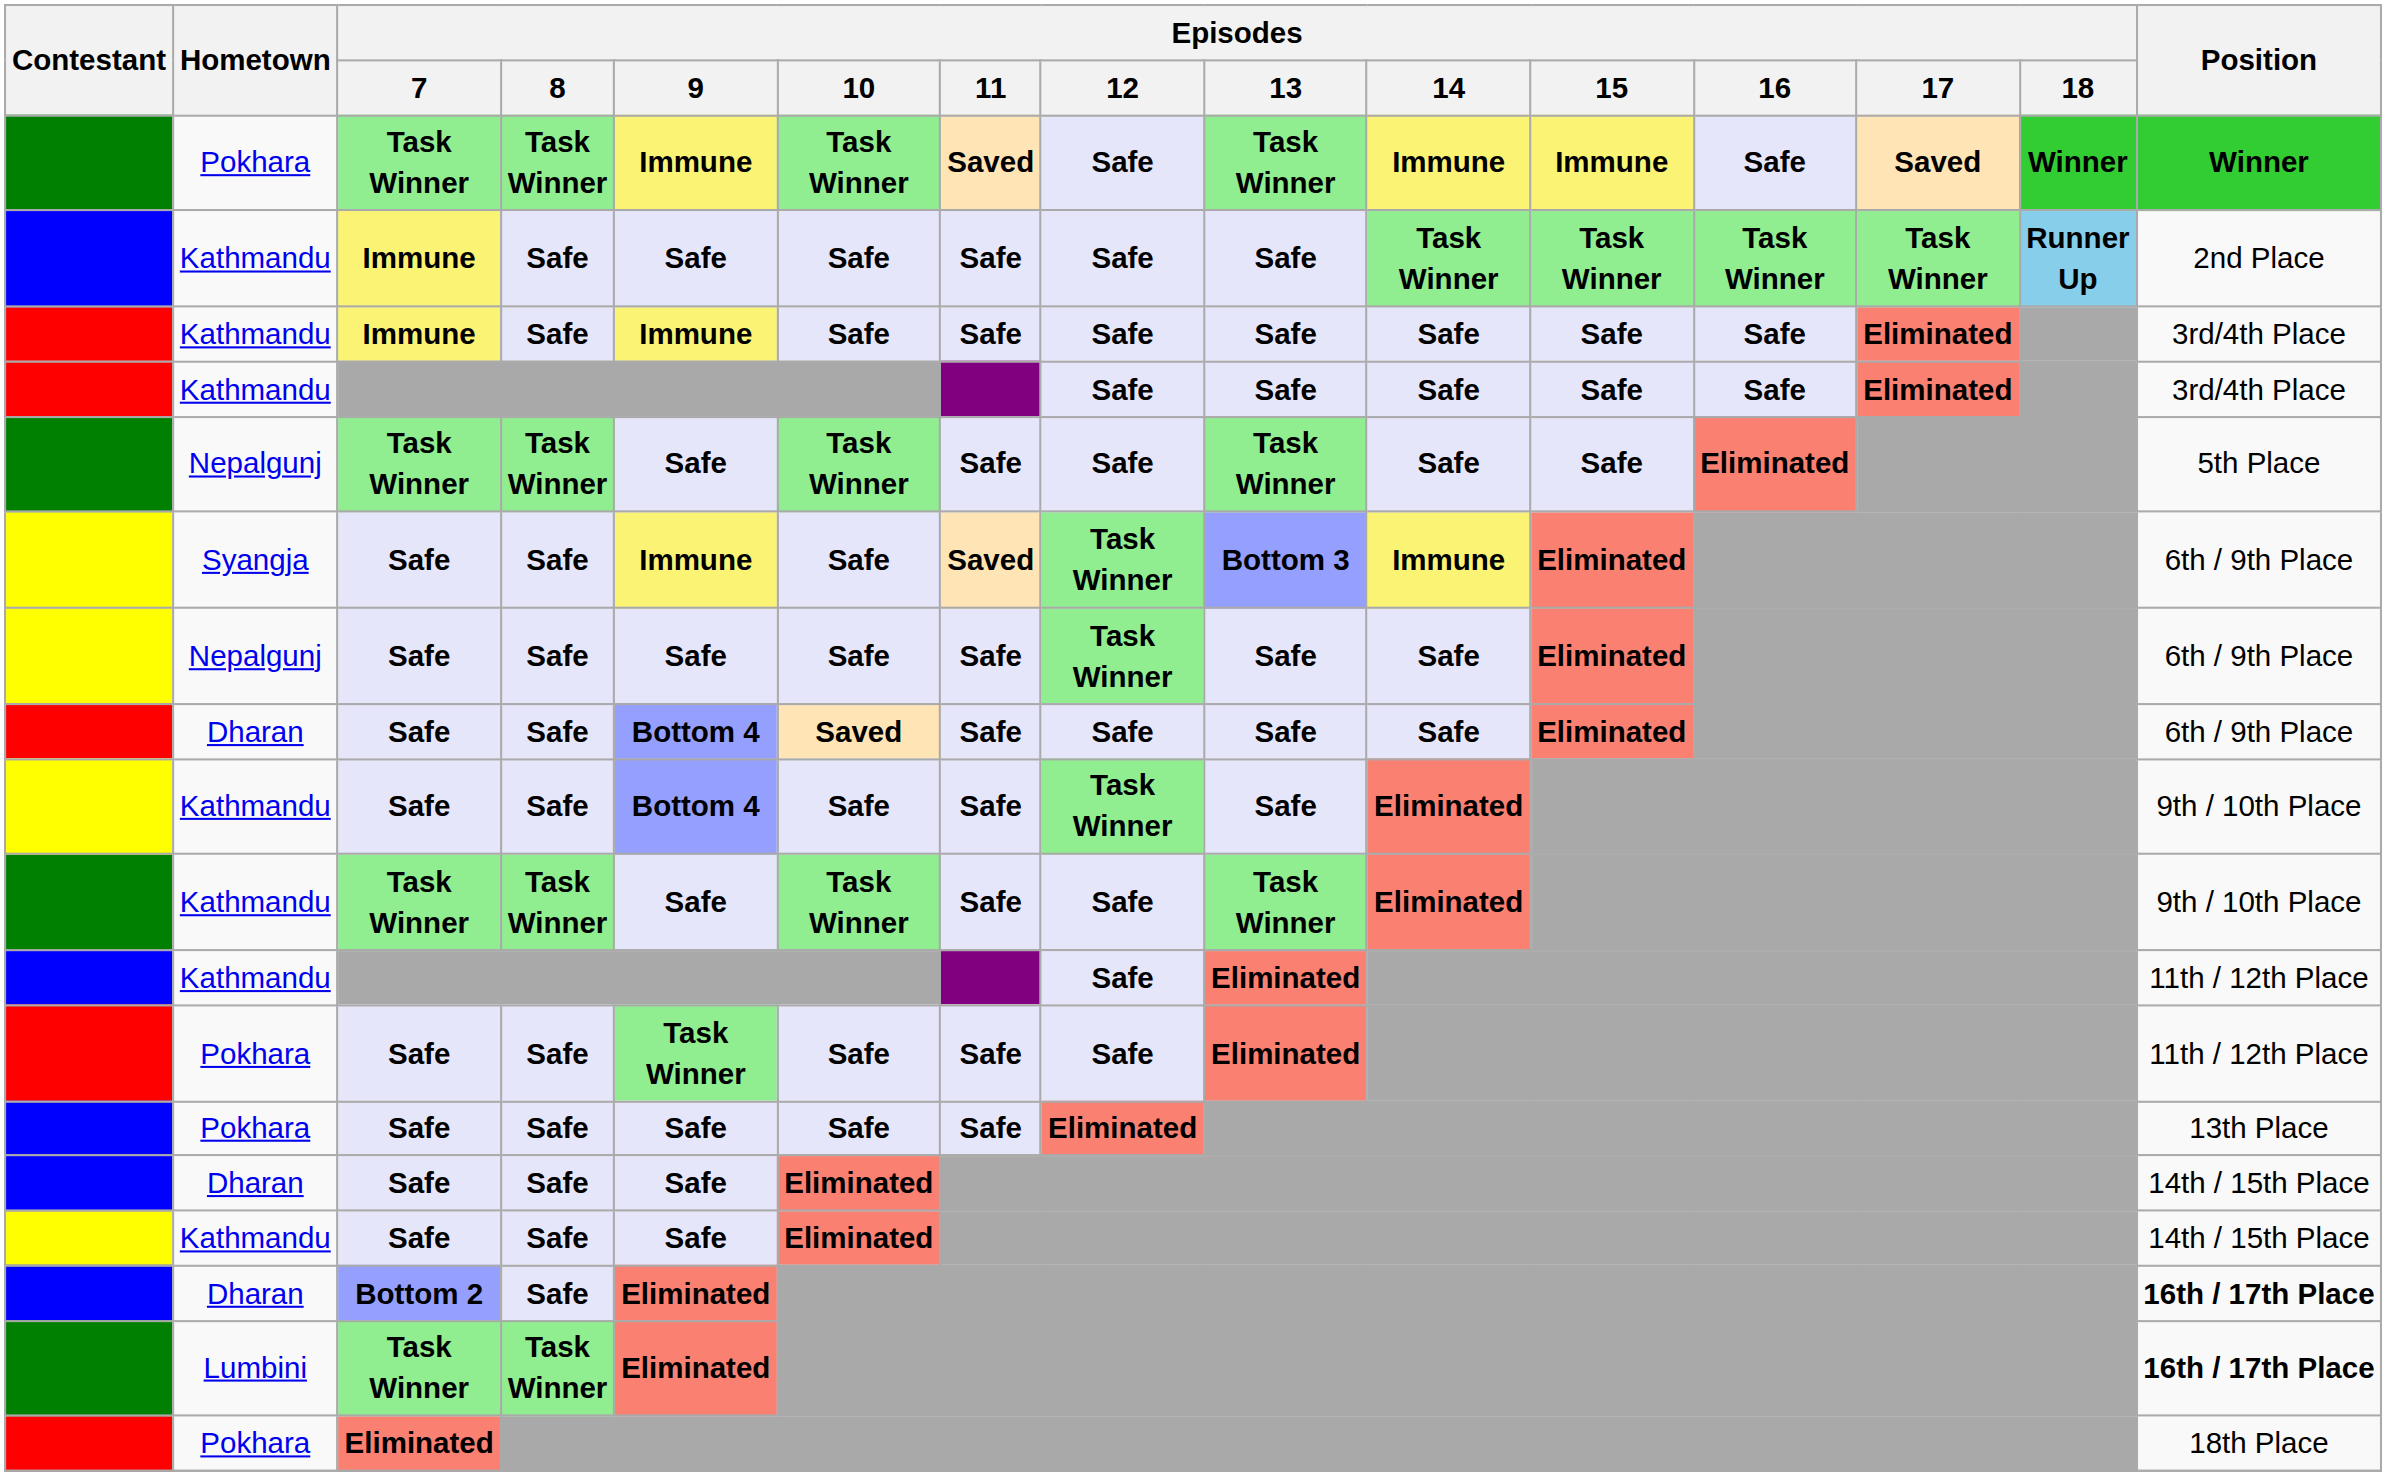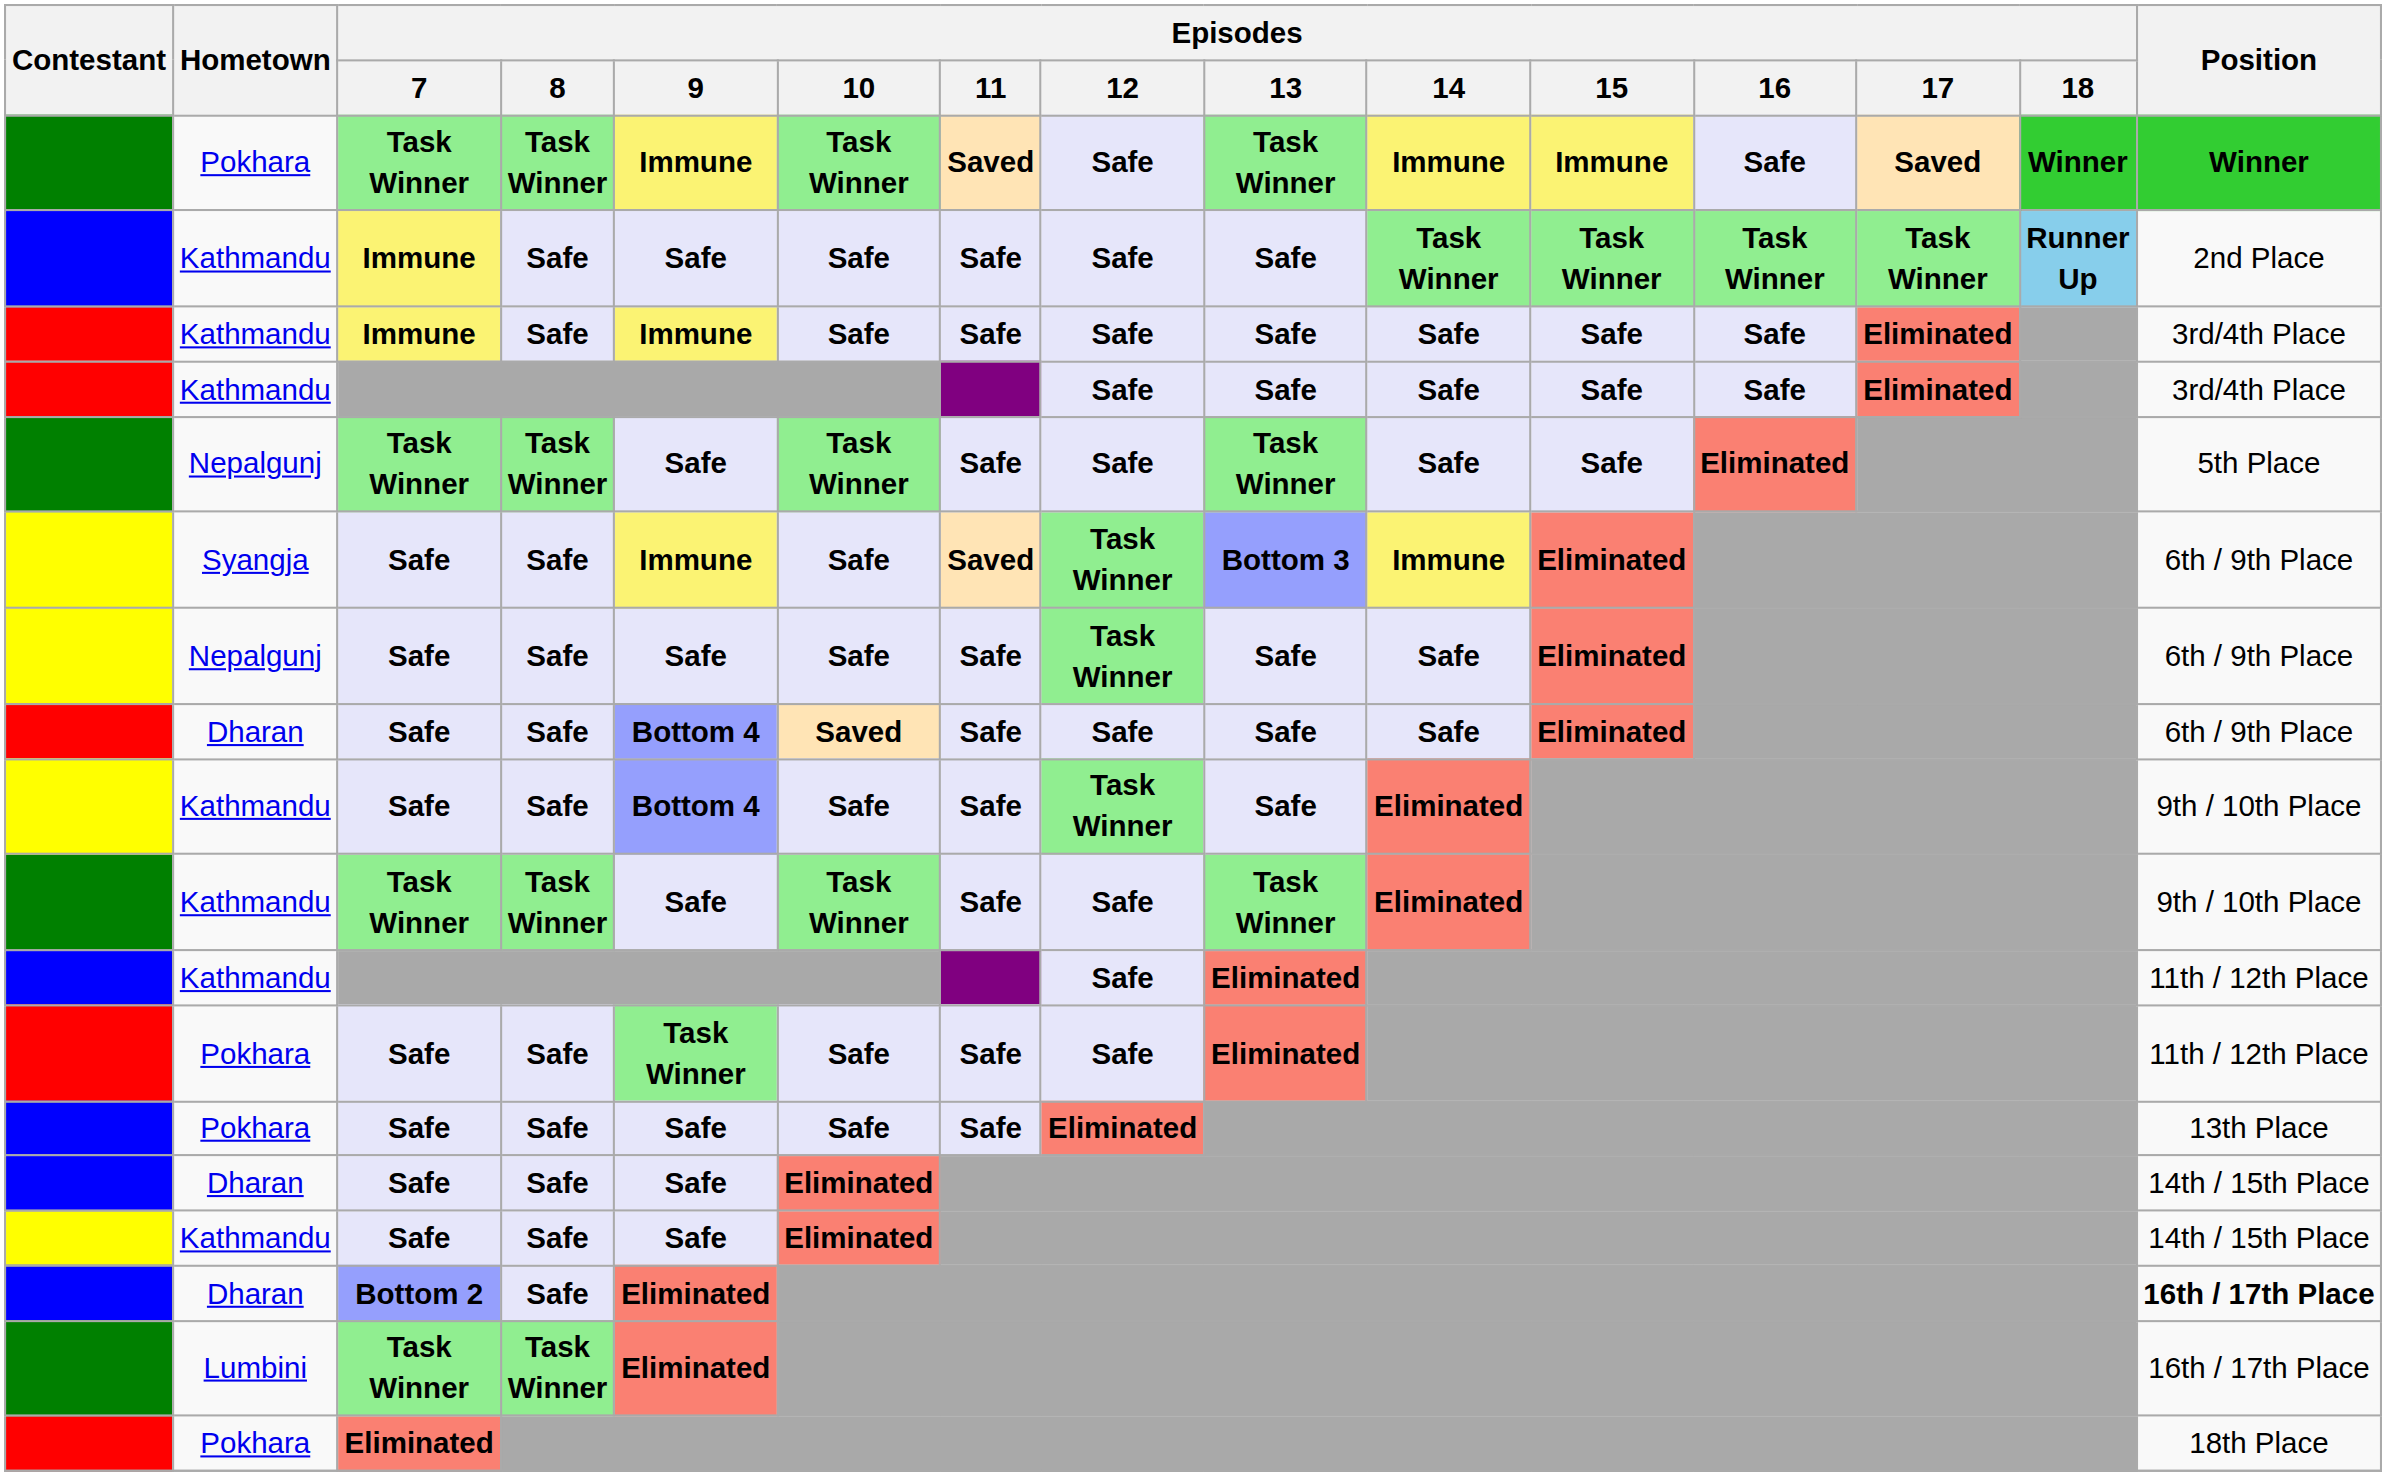(2259, 1368) bold -> (2259, 1368) normal
